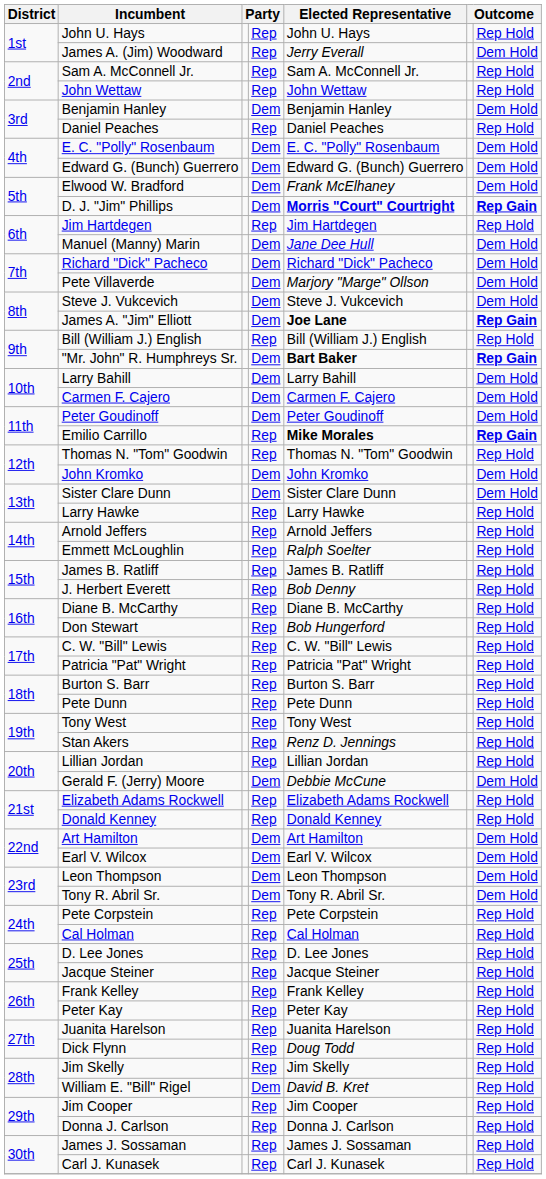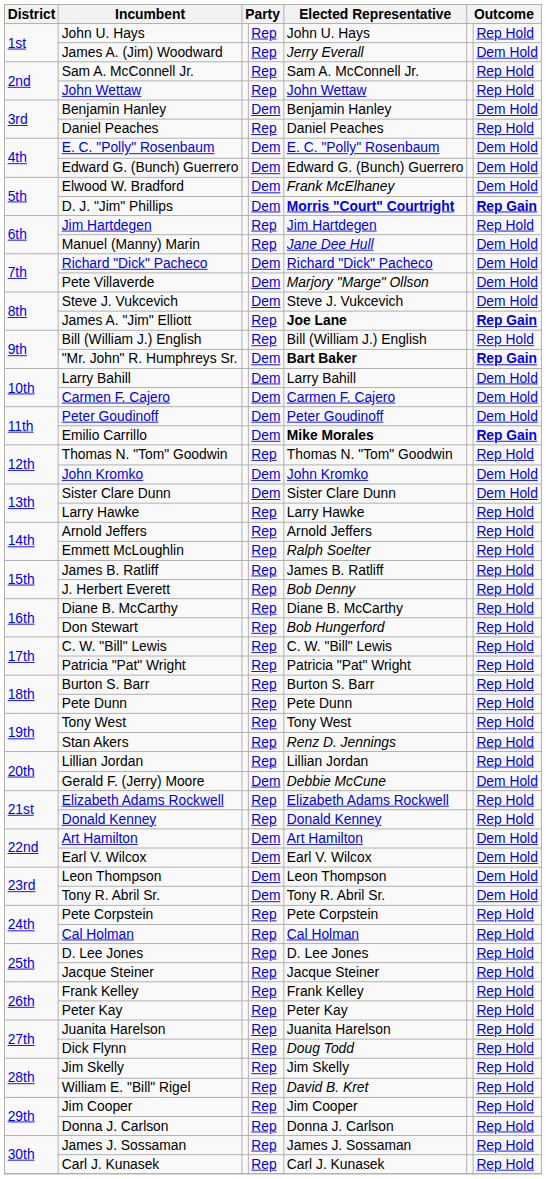(266, 244) Dem -> (264, 244) Rep
(266, 320) Dem -> (264, 320) Rep
(264, 435) Rep -> (266, 435) Dem
(266, 1087) Dem -> (264, 1087) Rep
